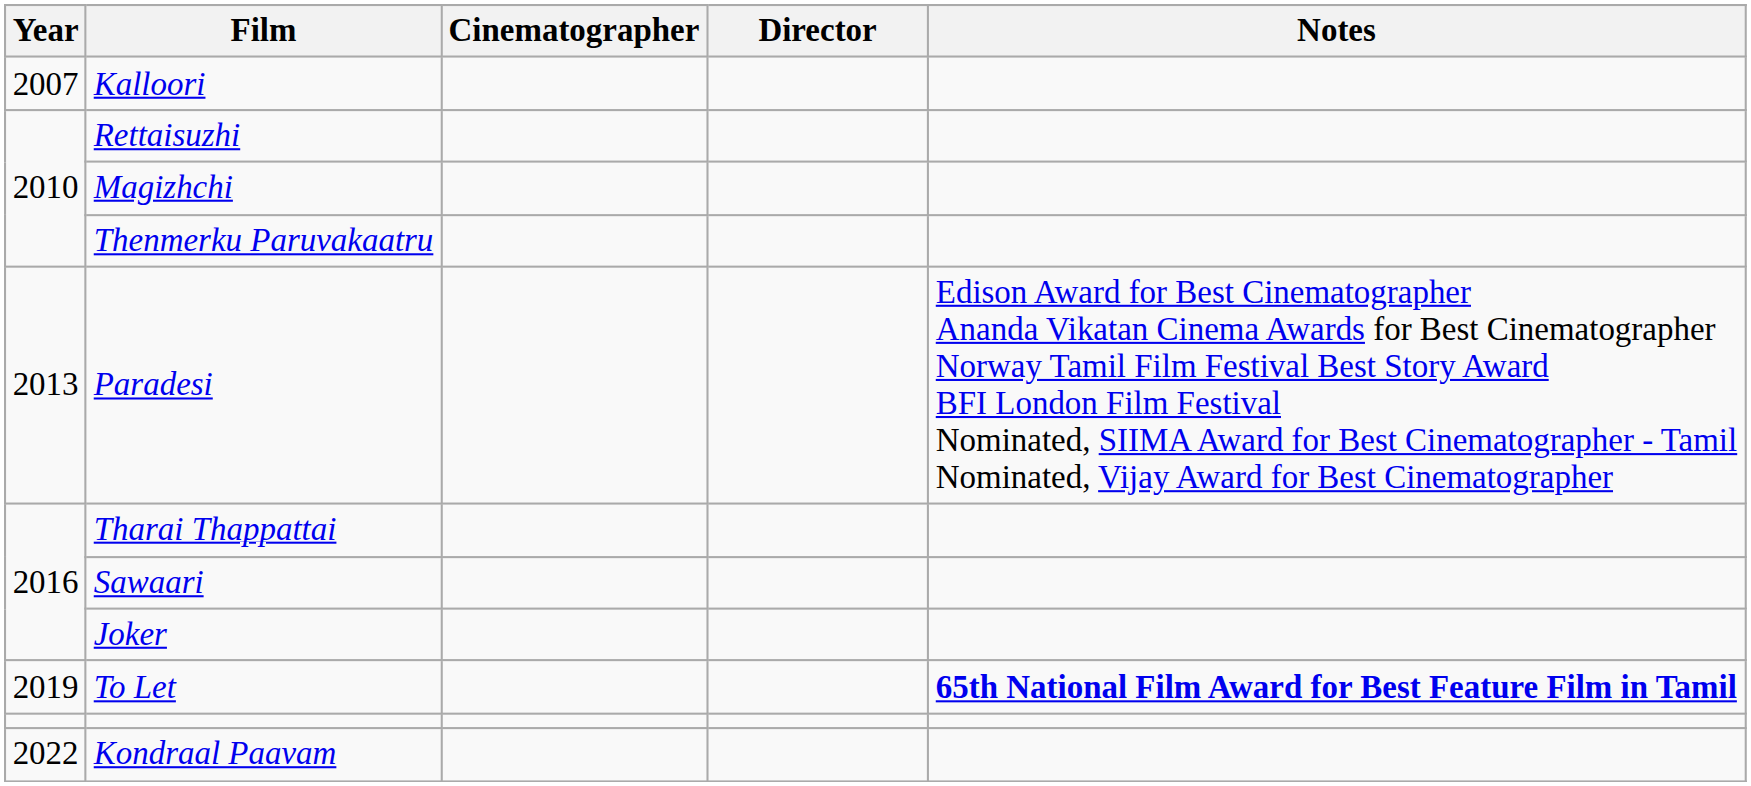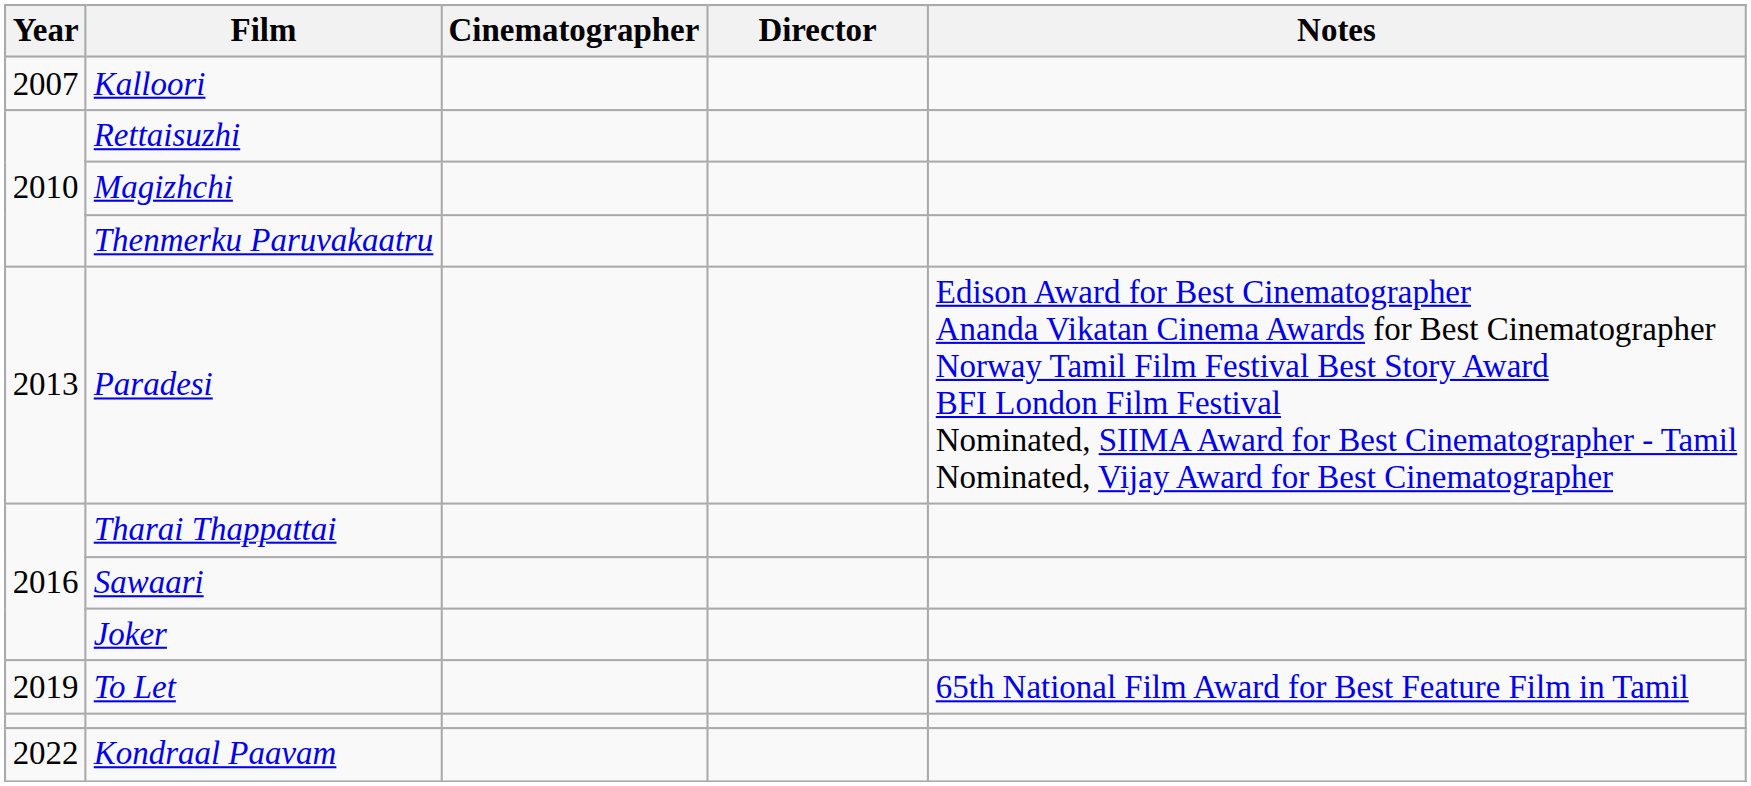(1336, 686) bold -> (1312, 686) normal
